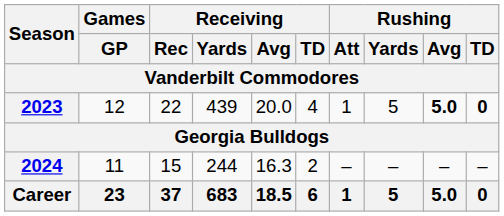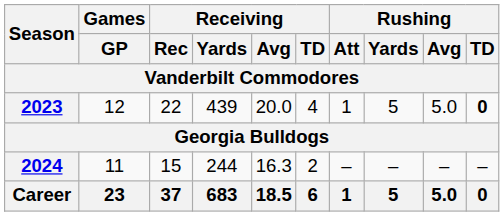(444, 107) bold -> (444, 107) normal
